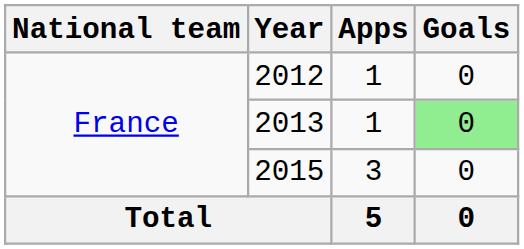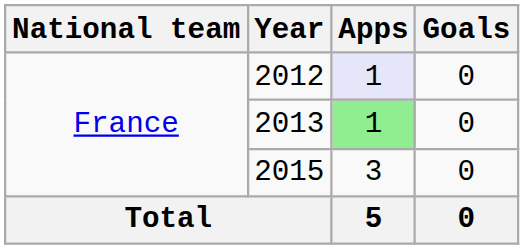(373, 77) no background -> (373, 77) lavender background
(373, 124) no background -> (373, 124) lightgreen background
(466, 124) lightgreen background -> (466, 124) no background
